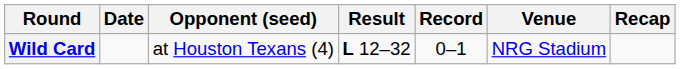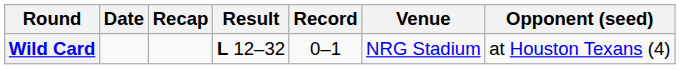columns swapped: (243, 19) <-> (643, 19)
